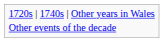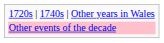(62, 28) no background -> (62, 28) pink background
